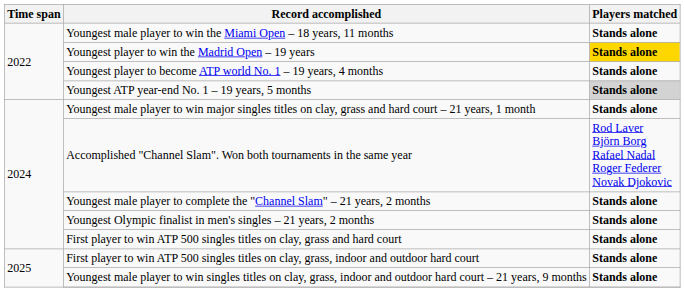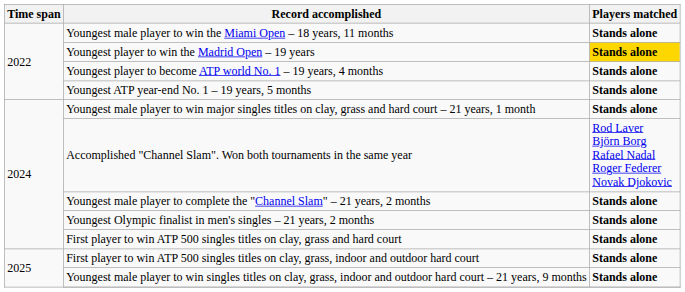(625, 90) lightgrey background -> (625, 90) no background
